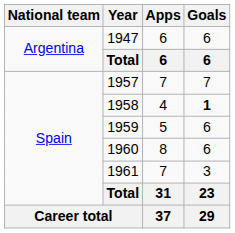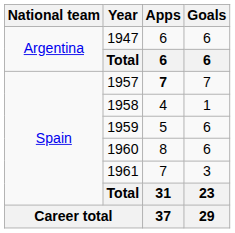(163, 82) normal -> (163, 82) bold
(207, 104) bold -> (207, 104) normal
